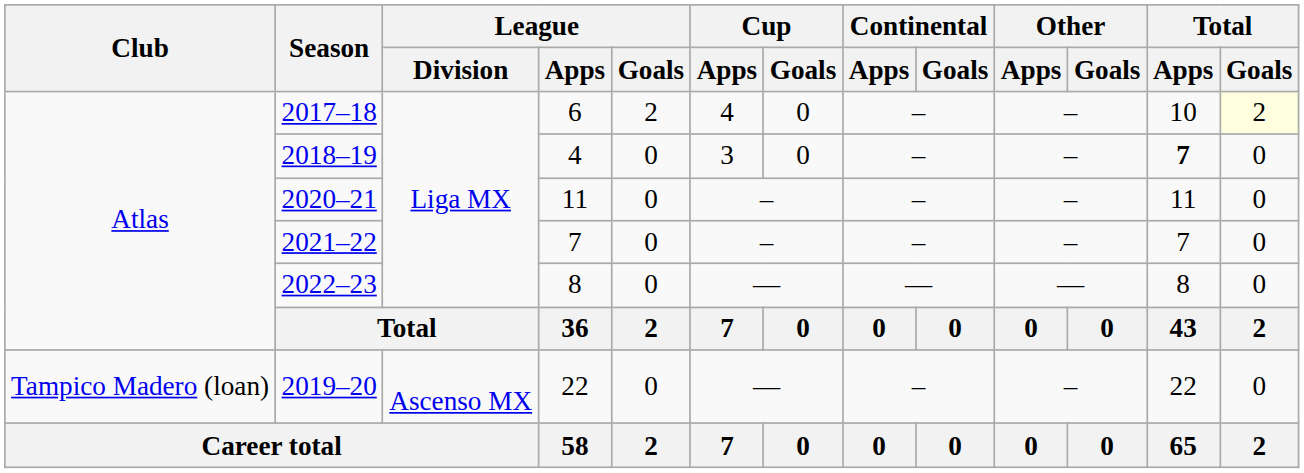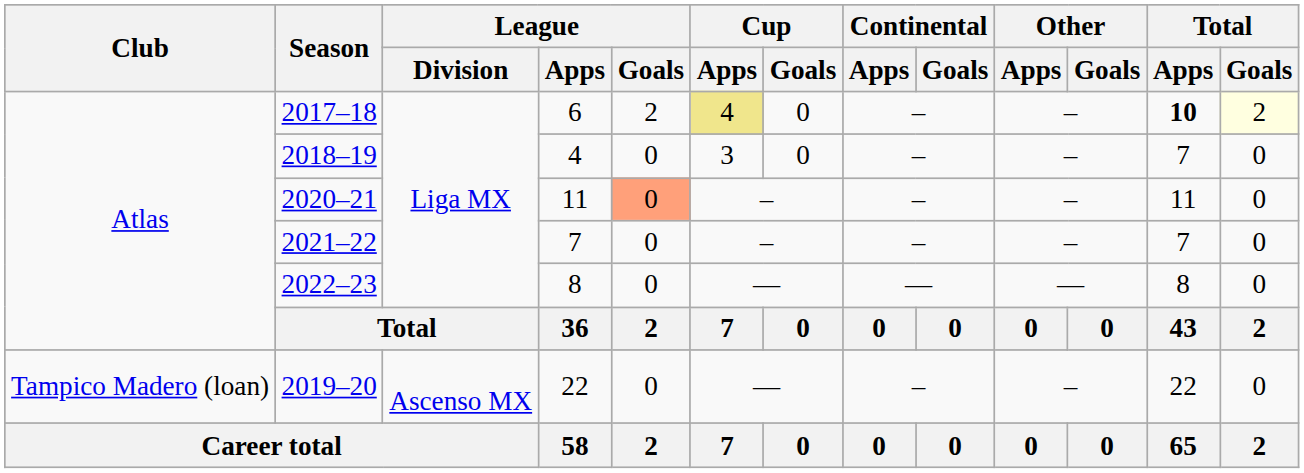(727, 112) no background -> (727, 112) khaki background
(1183, 112) normal -> (1183, 112) bold
(1183, 155) bold -> (1183, 155) normal
(651, 198) no background -> (651, 198) lightsalmon background
